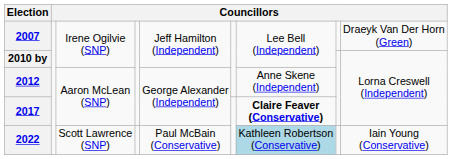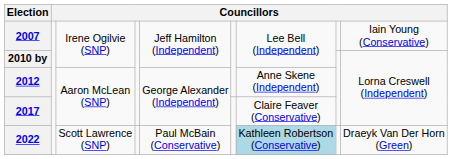(394, 36) Draeyk Van Der Horn (Green) -> (394, 36) Iain Young (Conservative)
(286, 111) bold -> (286, 111) normal
(394, 140) Iain Young (Conservative) -> (394, 140) Draeyk Van Der Horn (Green)
